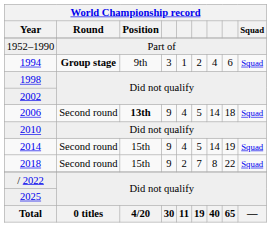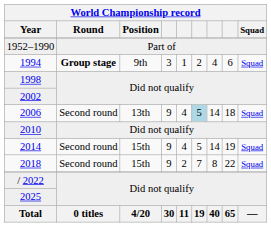(141, 113) bold -> (141, 113) normal
(199, 113) no background -> (199, 113) lightblue background
